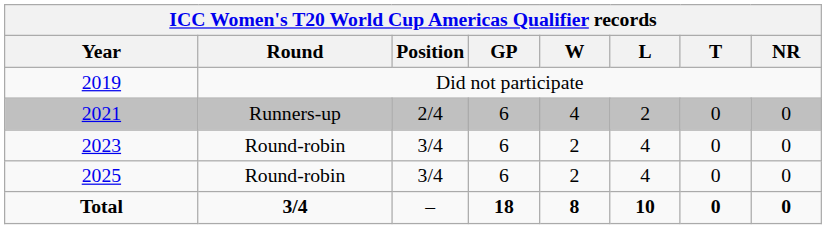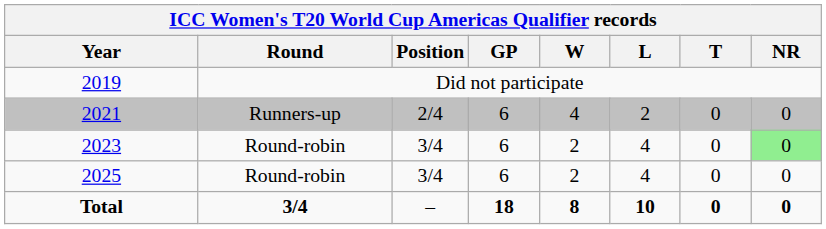(786, 144) no background -> (786, 144) lightgreen background
